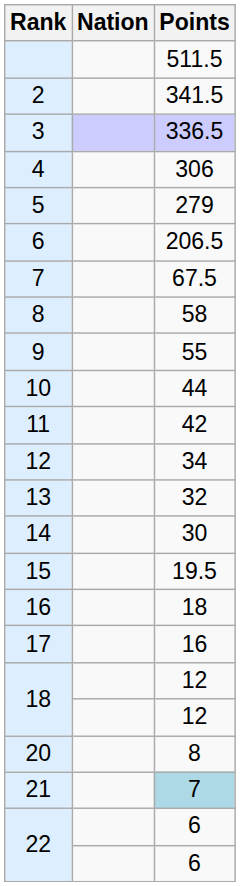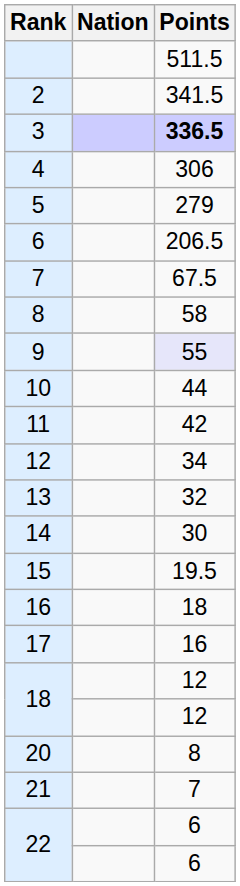(194, 132) normal -> (194, 132) bold
(194, 351) no background -> (194, 351) lavender background
(194, 790) lightblue background -> (194, 790) no background
